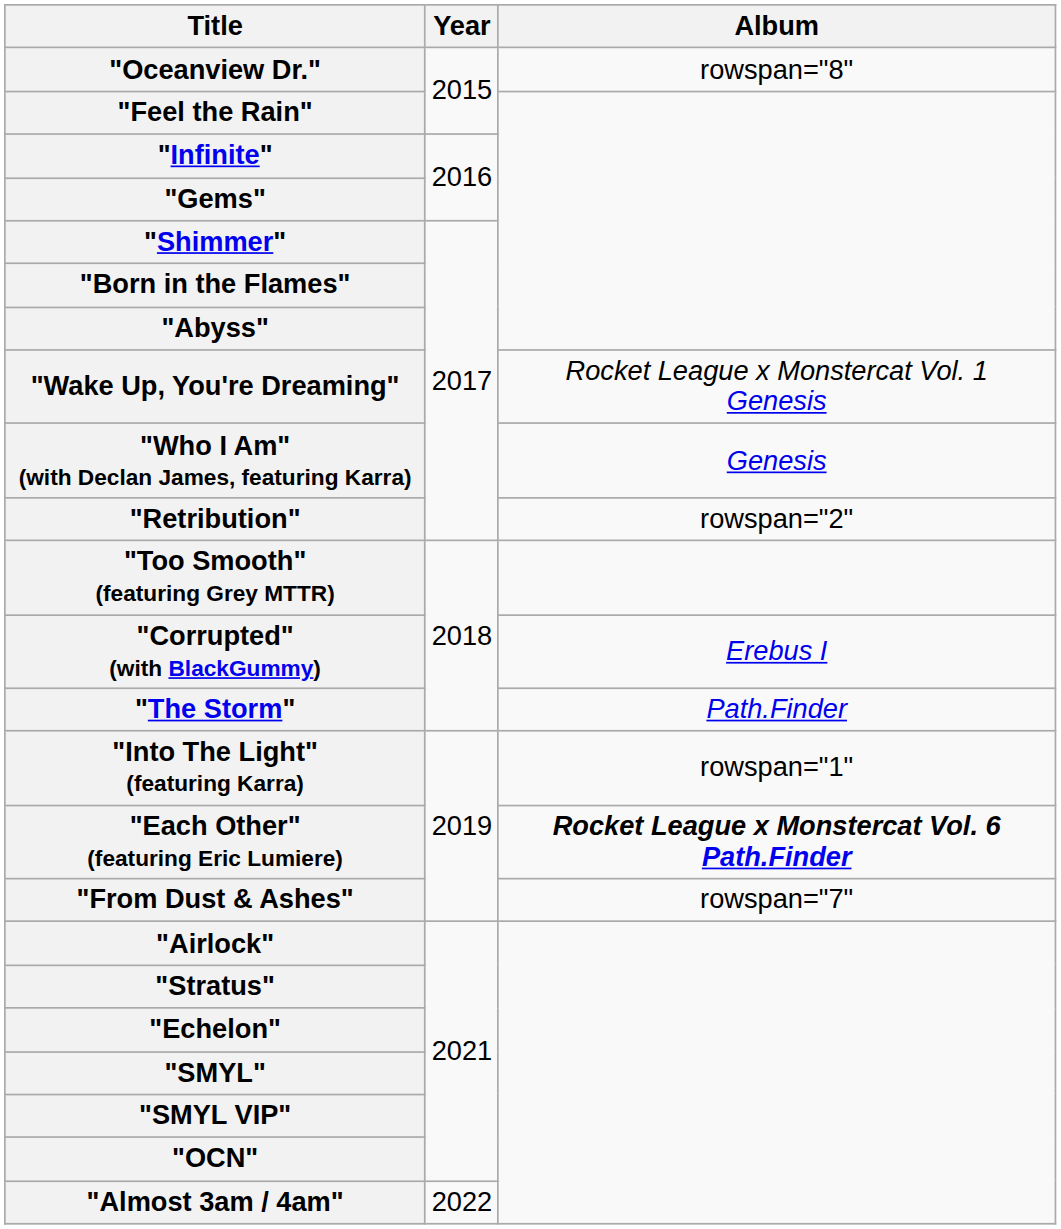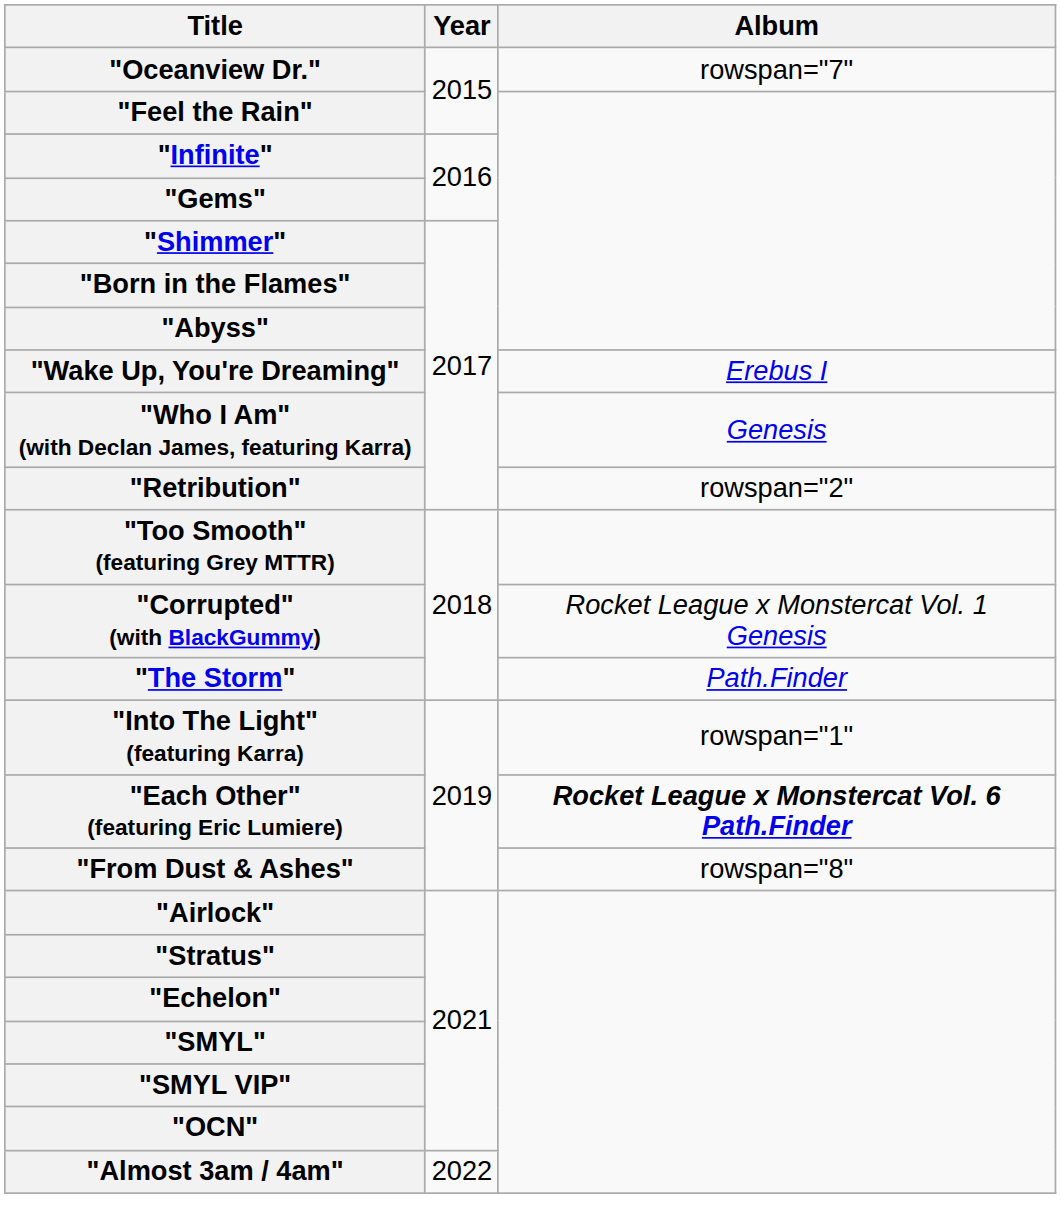(777, 69) rowspan="8" -> (777, 69) rowspan="7"
(777, 386) Rocket League x Monstercat Vol. 1 Genesis -> (777, 371) Erebus I
(777, 650) Erebus I -> (777, 620) Rocket League x Monstercat Vol. 1 Genesis
(777, 899) rowspan="7" -> (777, 869) rowspan="8"
